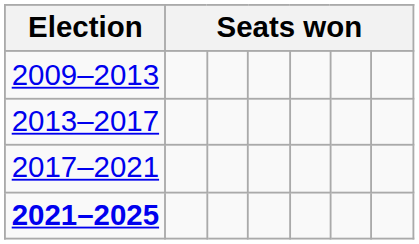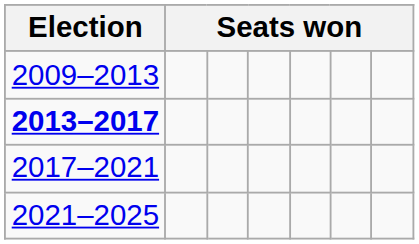(85, 121) normal -> (85, 121) bold
(85, 214) bold -> (85, 214) normal
